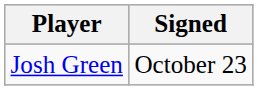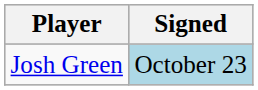(191, 64) no background -> (191, 64) lightblue background
